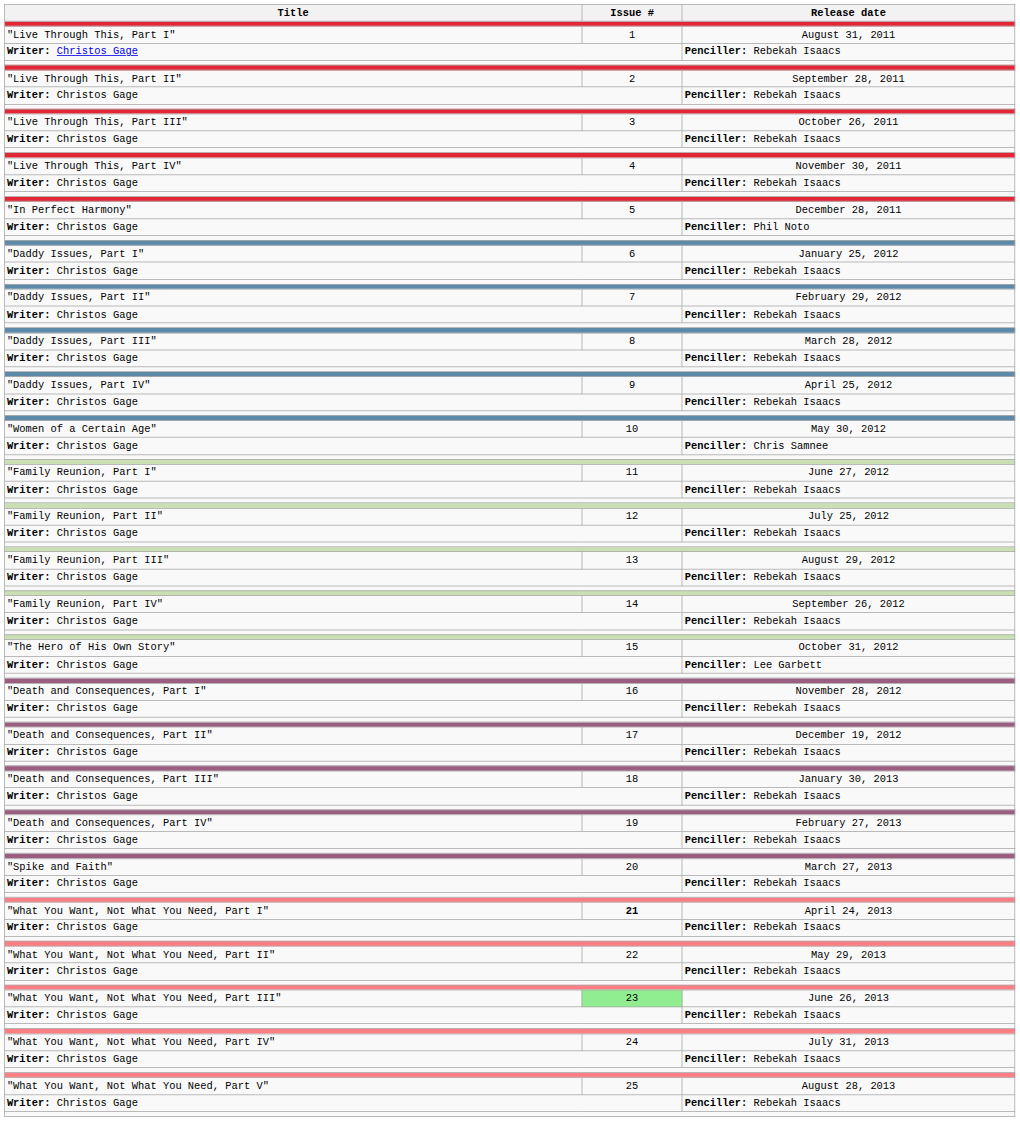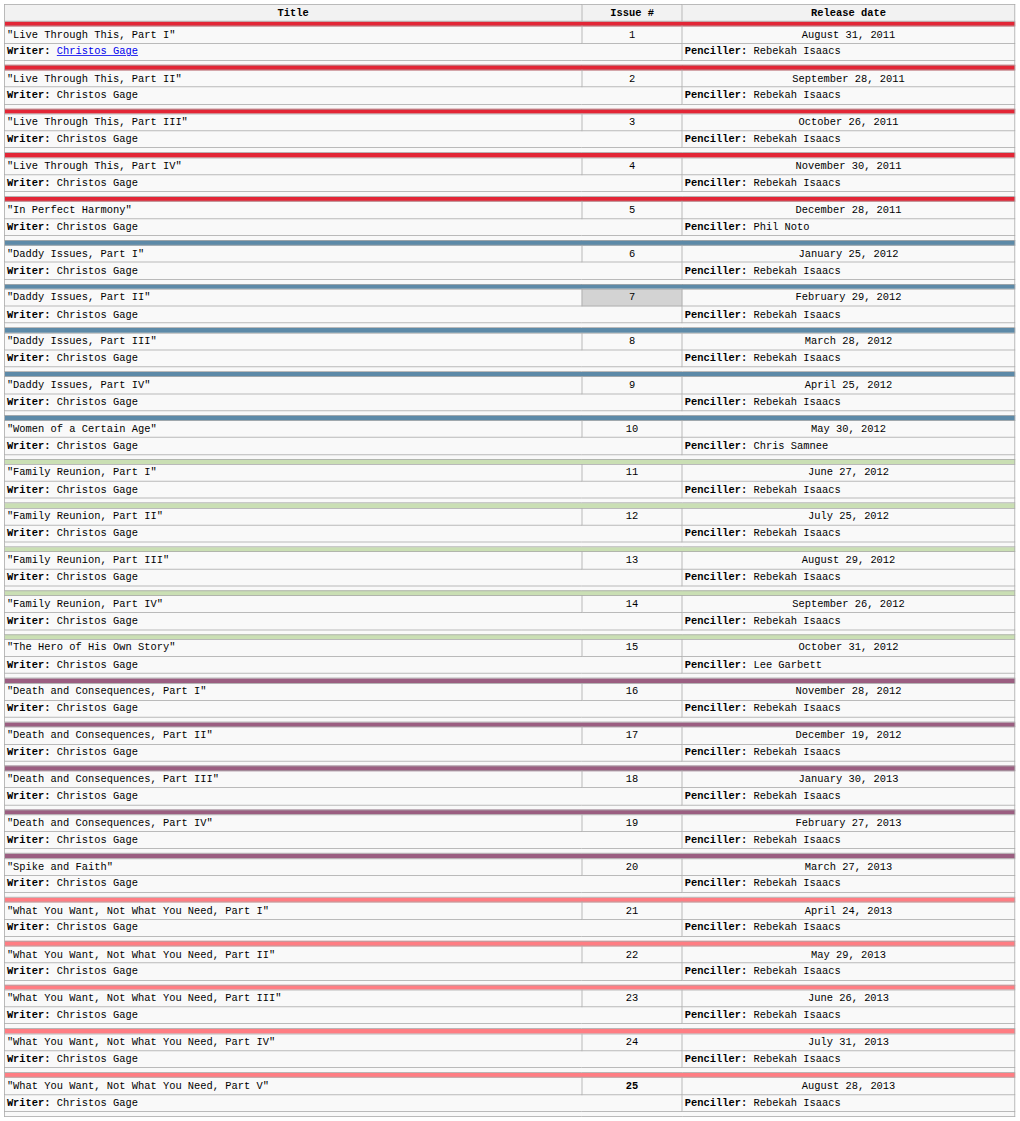(632, 298) no background -> (632, 298) lightgrey background
(632, 911) bold -> (632, 911) normal
(632, 998) lightgreen background -> (632, 998) no background
(632, 1086) normal -> (632, 1086) bold
